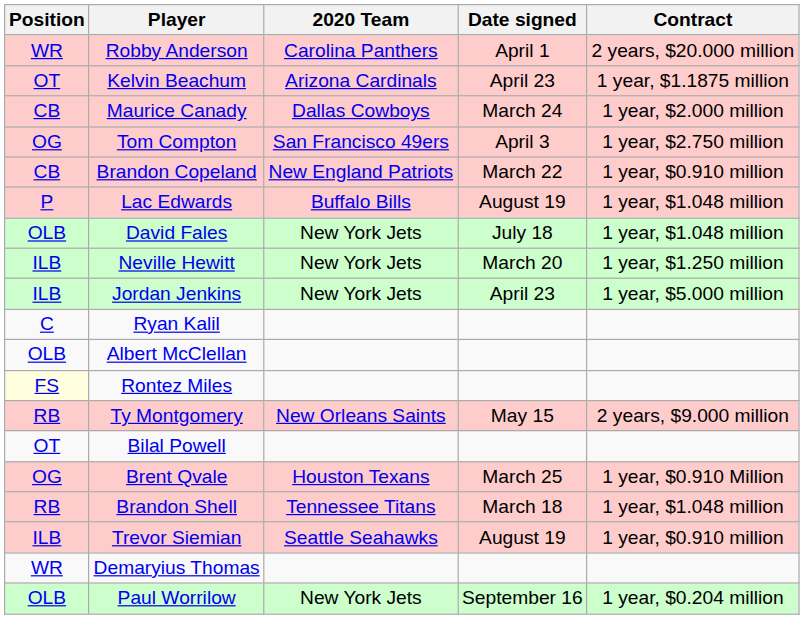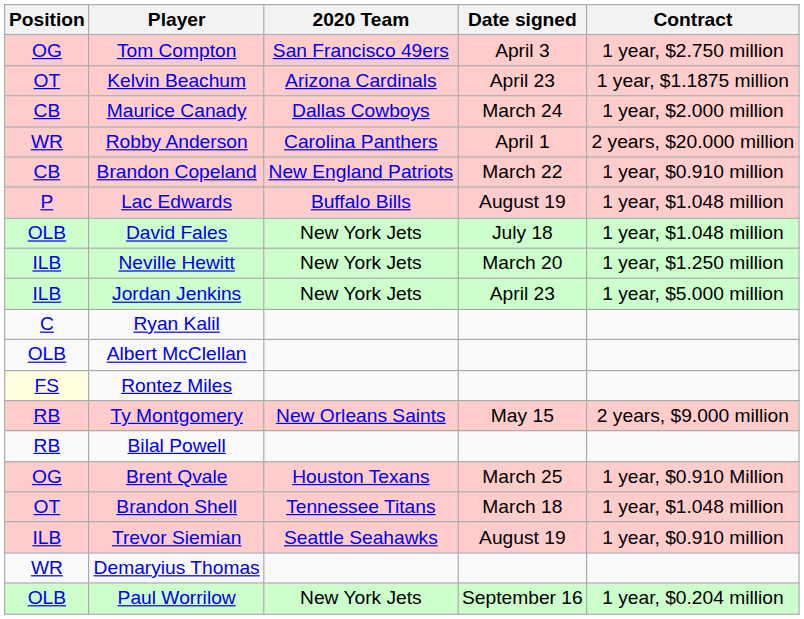rows swapped: (177, 50) <-> (177, 141)
(47, 446) OT -> (47, 446) RB
(47, 506) RB -> (47, 506) OT
